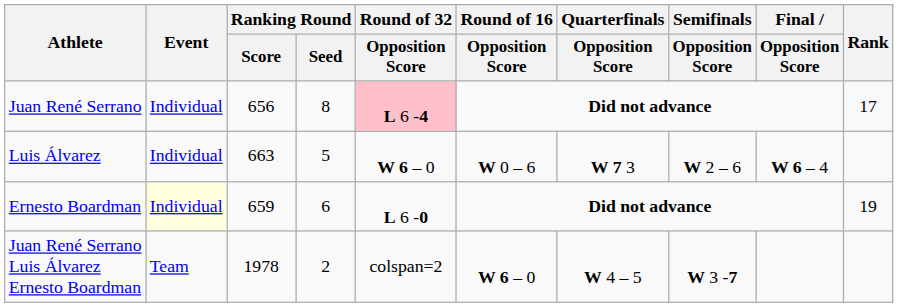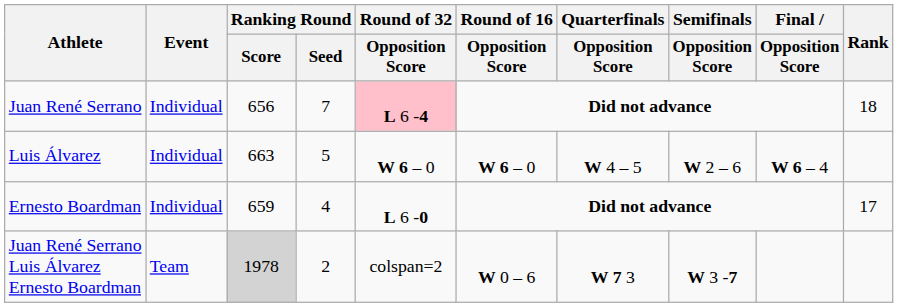(326, 106) 8 -> (326, 106) 7
(868, 106) 17 -> (868, 106) 18
(507, 167) W 0 – 6 -> (507, 167) W 6 – 0
(613, 167) W 7 3 -> (613, 167) W 4 – 5
(186, 206) lightyellow background -> (186, 206) no background
(326, 206) 6 -> (326, 206) 4
(868, 206) 19 -> (868, 206) 17
(261, 267) no background -> (261, 267) lightgrey background
(507, 277) W 6 – 0 -> (507, 277) W 0 – 6
(613, 277) W 4 – 5 -> (613, 277) W 7 3
